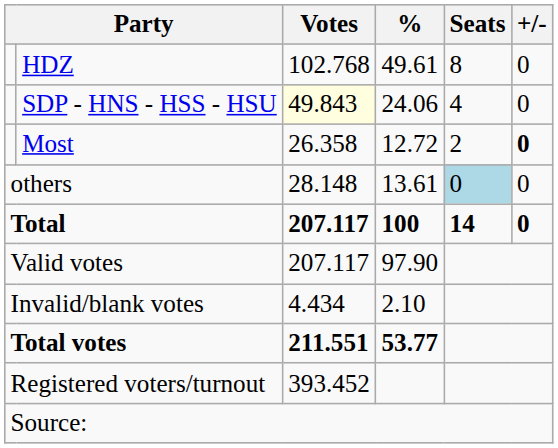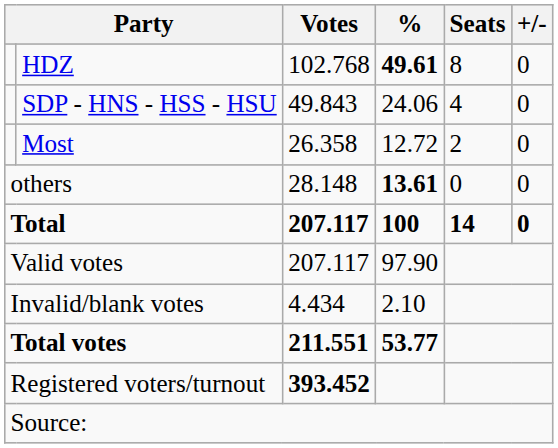(410, 64) normal -> (410, 64) bold
(323, 104) lightyellow background -> (323, 104) no background
(523, 143) bold -> (523, 143) normal
(410, 183) normal -> (410, 183) bold
(456, 183) lightblue background -> (456, 183) no background
(329, 382) normal -> (329, 382) bold
